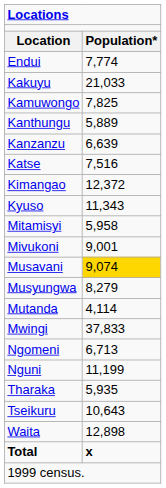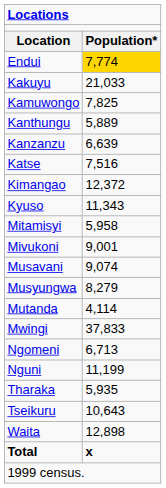(102, 61) no background -> (102, 61) gold background
(102, 267) gold background -> (102, 267) no background
